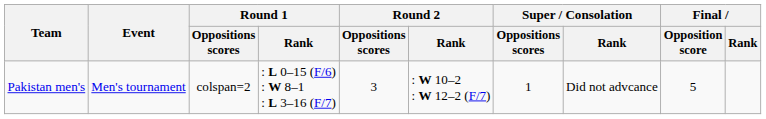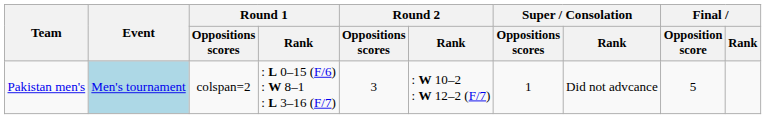(139, 87) no background -> (139, 87) lightblue background
